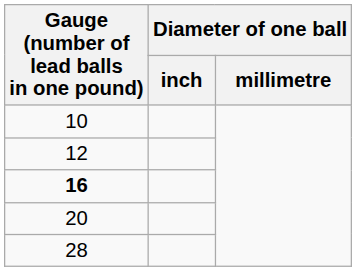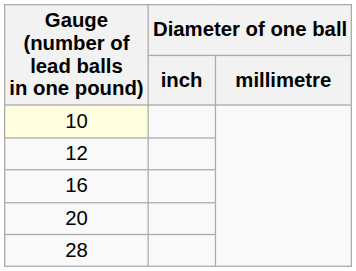(76, 121) no background -> (76, 121) lightyellow background
(76, 185) bold -> (76, 185) normal
